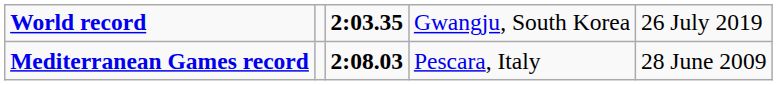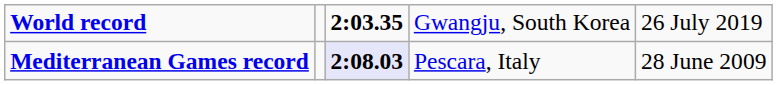(367, 60) no background -> (367, 60) lavender background
